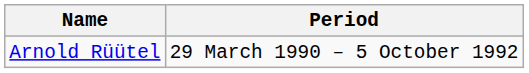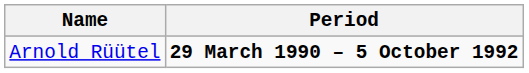(344, 52) normal -> (344, 52) bold
